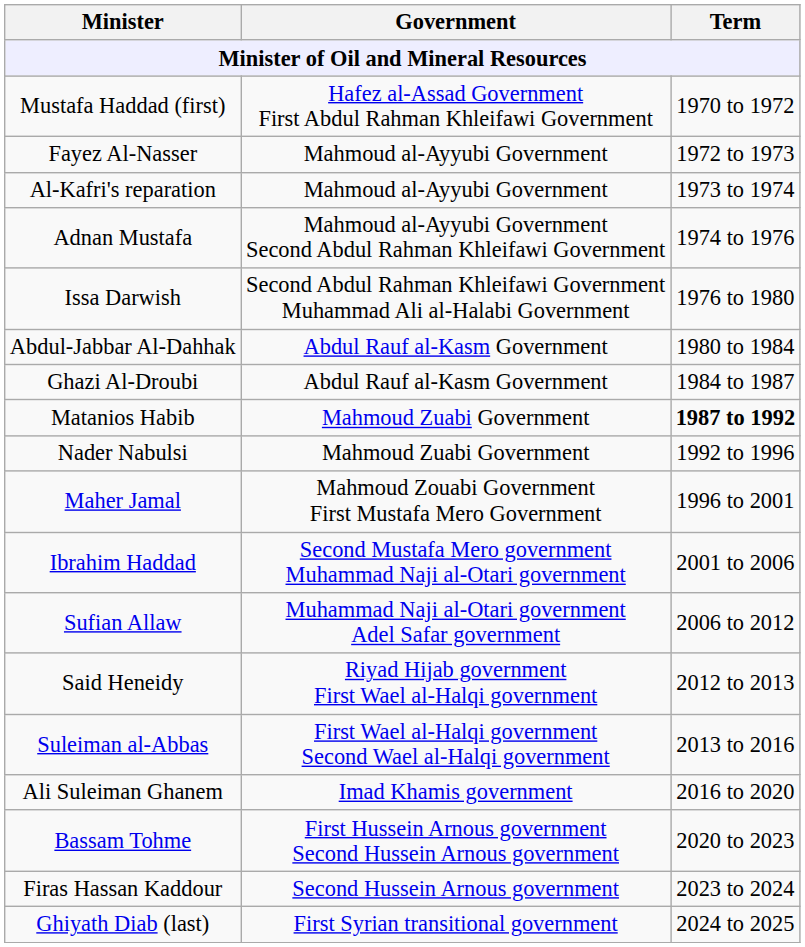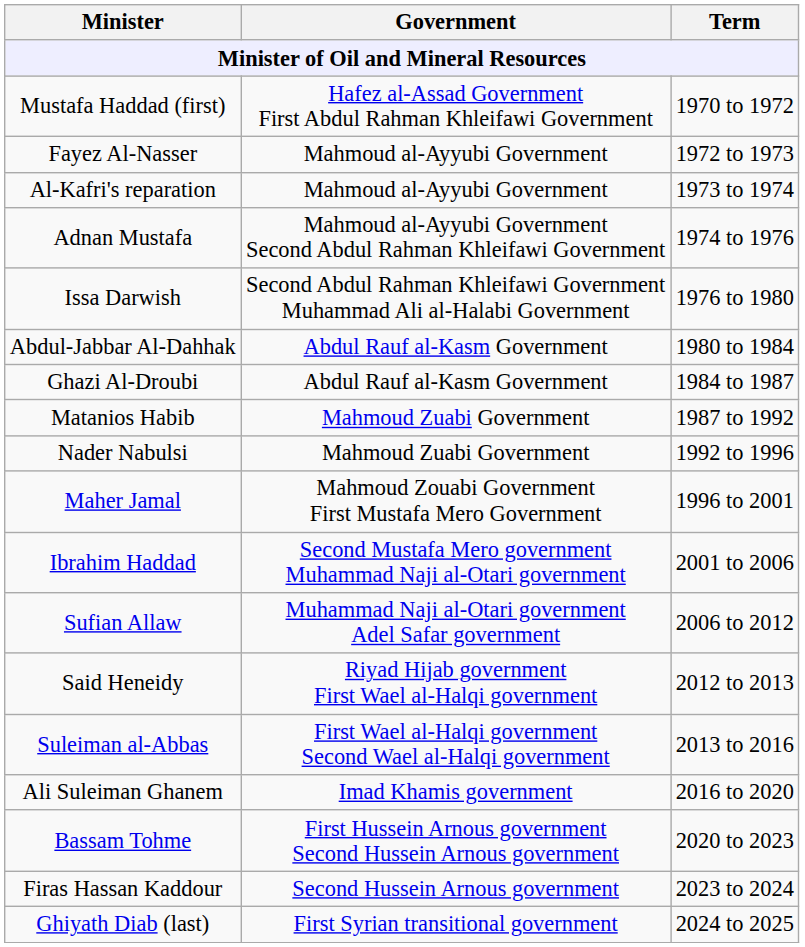(735, 417) bold -> (735, 417) normal
